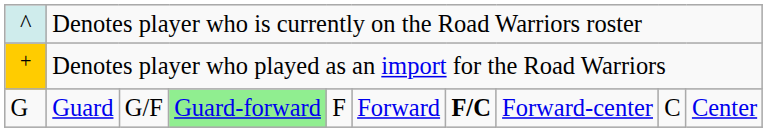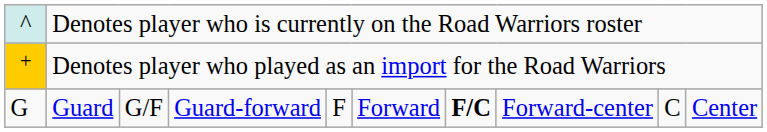(248, 108) lightgreen background -> (248, 108) no background
